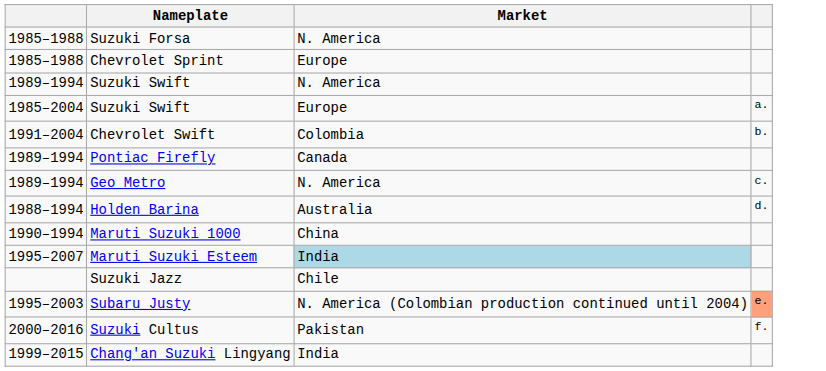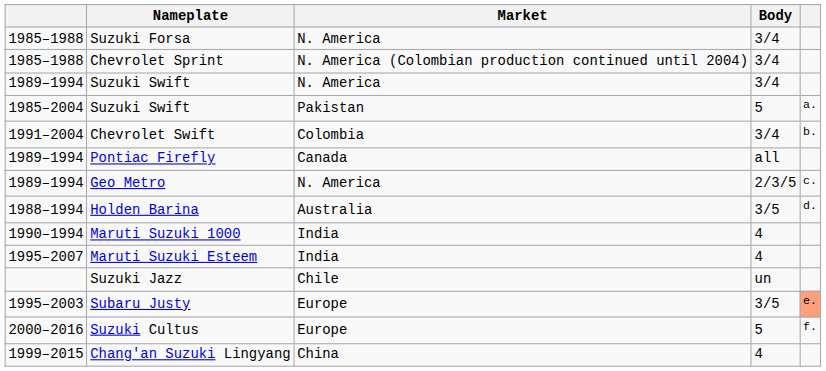+ column: (775, 16)
(322, 61) Europe -> (523, 61) N. America (Colombian production continued until 2004)
(322, 108) Europe -> (331, 108) Pakistan
(318, 234) China -> (318, 234) India
(318, 257) lightblue background -> (318, 257) no background
(523, 304) N. America (Colombian production continued until 2004) -> (322, 304) Europe
(331, 330) Pakistan -> (322, 330) Europe
(318, 355) India -> (318, 355) China
